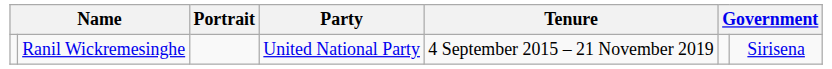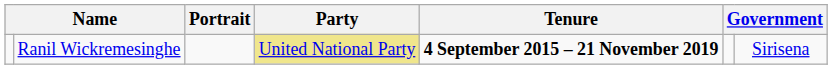(342, 49) no background -> (337, 49) khaki background
(571, 49) normal -> (571, 49) bold
